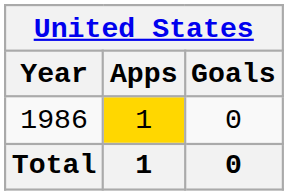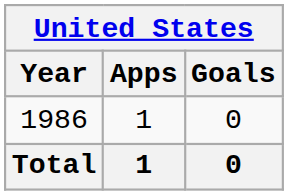(144, 120) gold background -> (144, 120) no background
